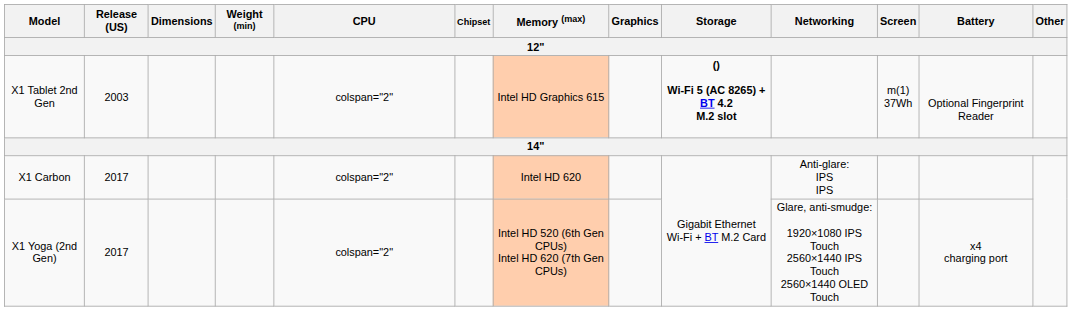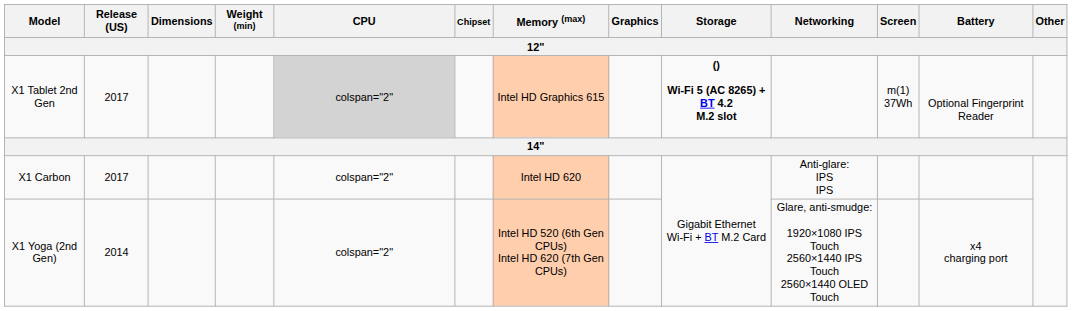(116, 96) 2003 -> (116, 96) 2017
(364, 96) no background -> (364, 96) lightgrey background
(116, 252) 2017 -> (116, 252) 2014
